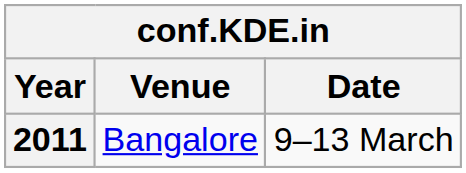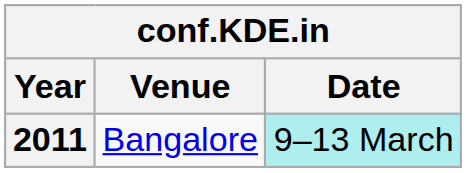(364, 139) no background -> (364, 139) paleturquoise background
